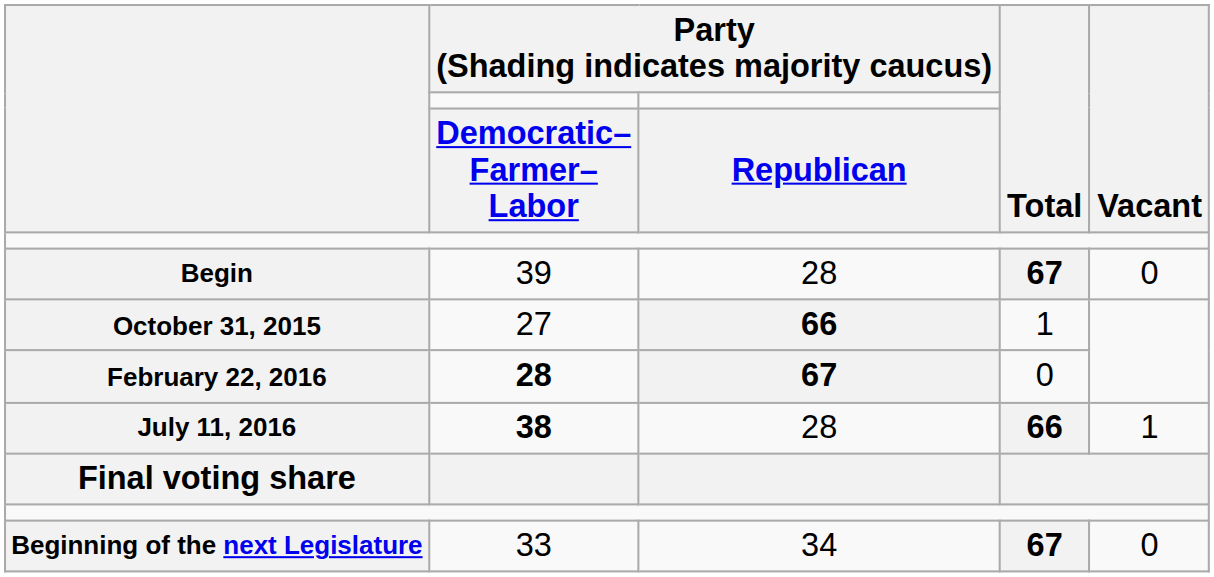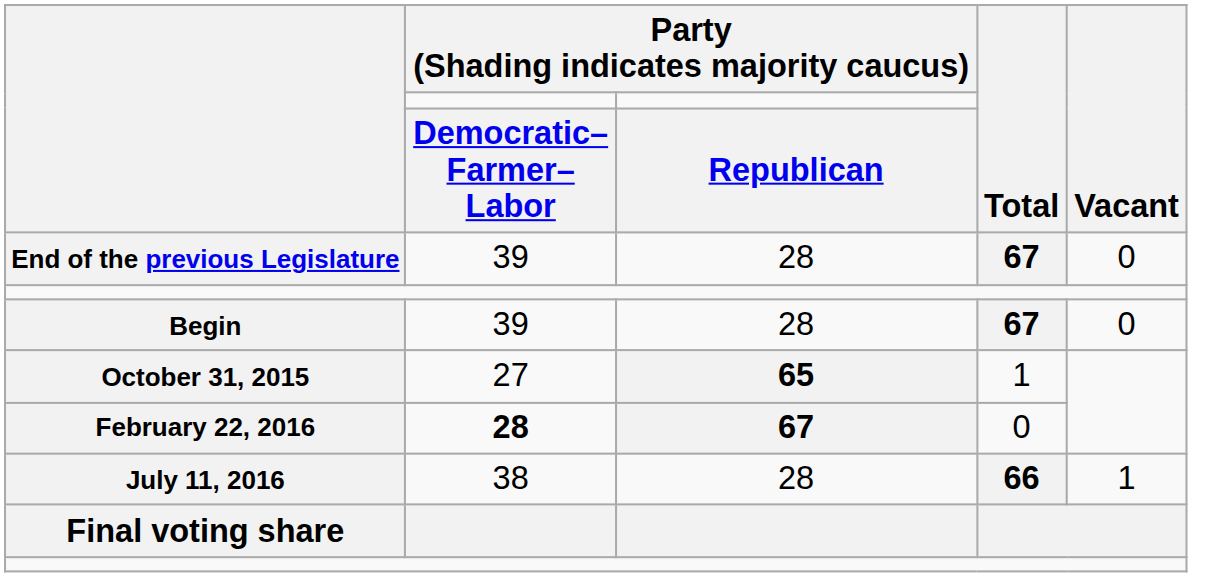+ row: (205, 258)
(819, 324) 66 -> (796, 375) 65
(534, 427) bold -> (511, 478) normal
- row: (217, 546)
